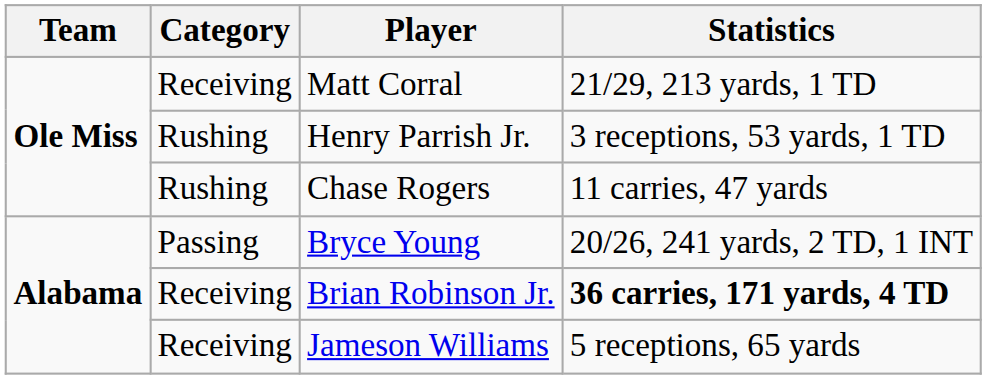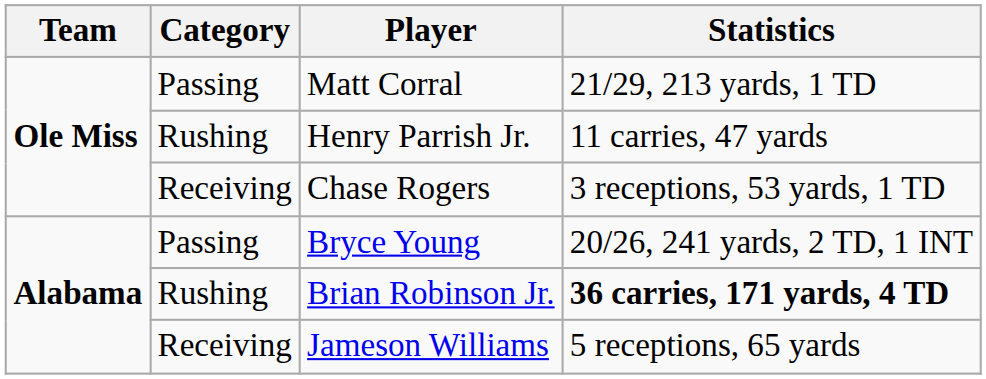(225, 83) Receiving -> (208, 83) Passing
(758, 135) 3 receptions, 53 yards, 1 TD -> (699, 135) 11 carries, 47 yards
(213, 188) Rushing -> (225, 188) Receiving
(699, 188) 11 carries, 47 yards -> (758, 188) 3 receptions, 53 yards, 1 TD
(225, 293) Receiving -> (213, 293) Rushing
